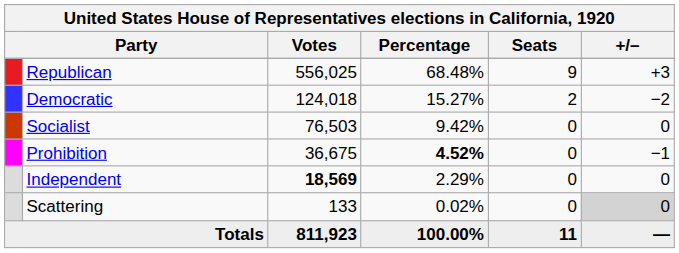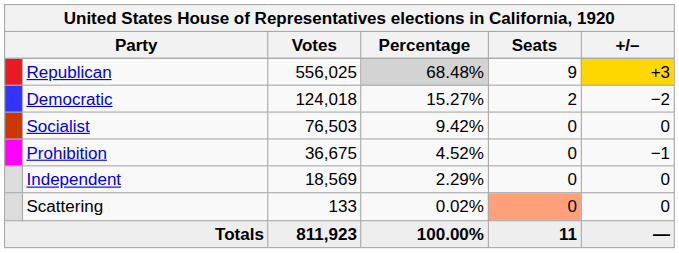(455, 72) no background -> (455, 72) lightgrey background
(660, 72) no background -> (660, 72) gold background
(460, 153) bold -> (460, 153) normal
(331, 180) bold -> (331, 180) normal
(572, 207) no background -> (572, 207) lightsalmon background
(665, 207) lightgrey background -> (665, 207) no background
